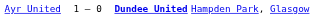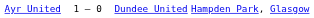(151, 9) bold -> (151, 9) normal
